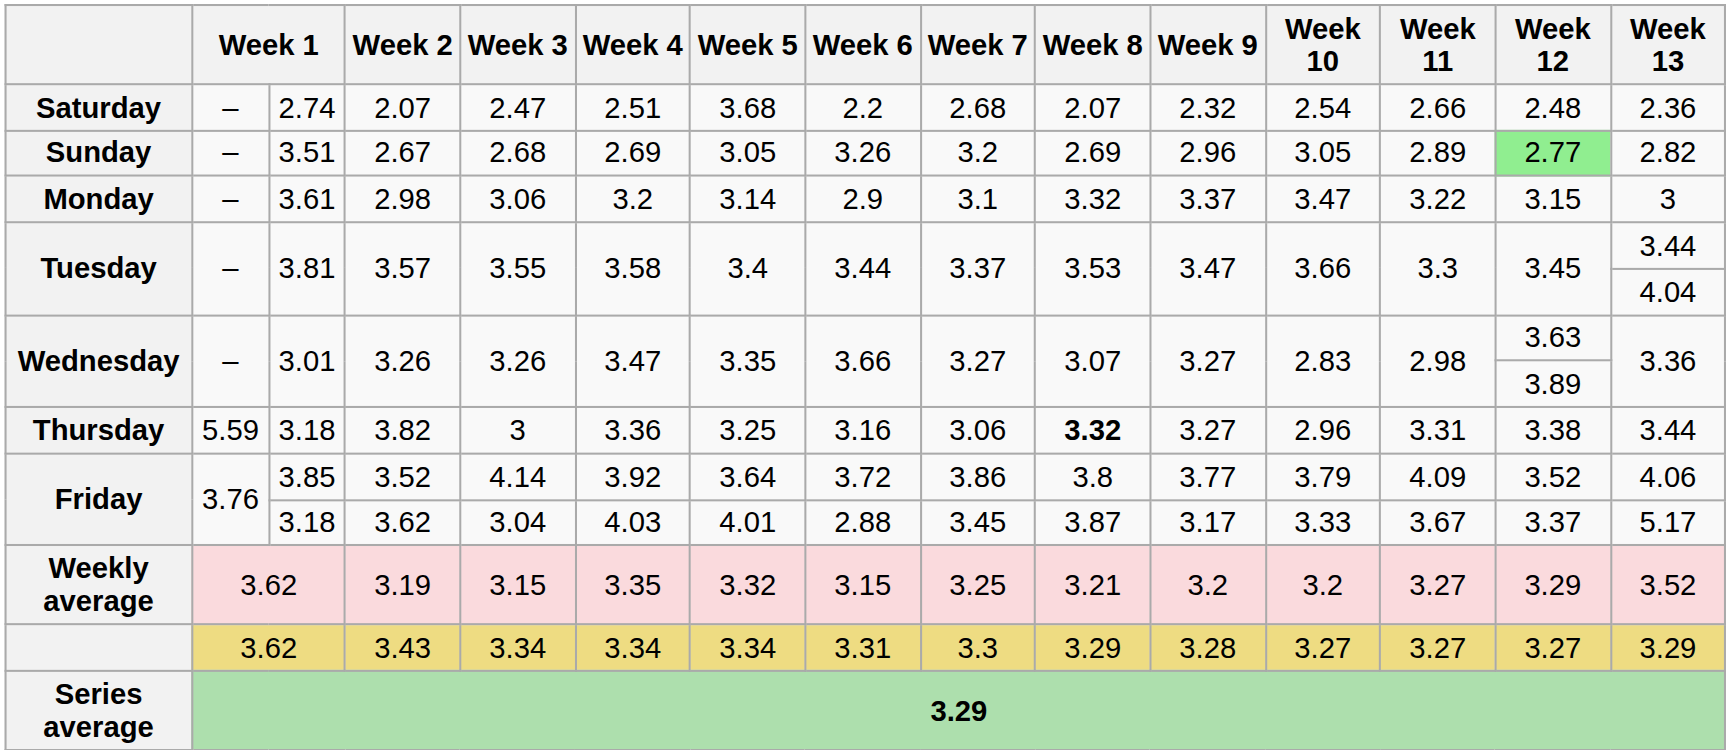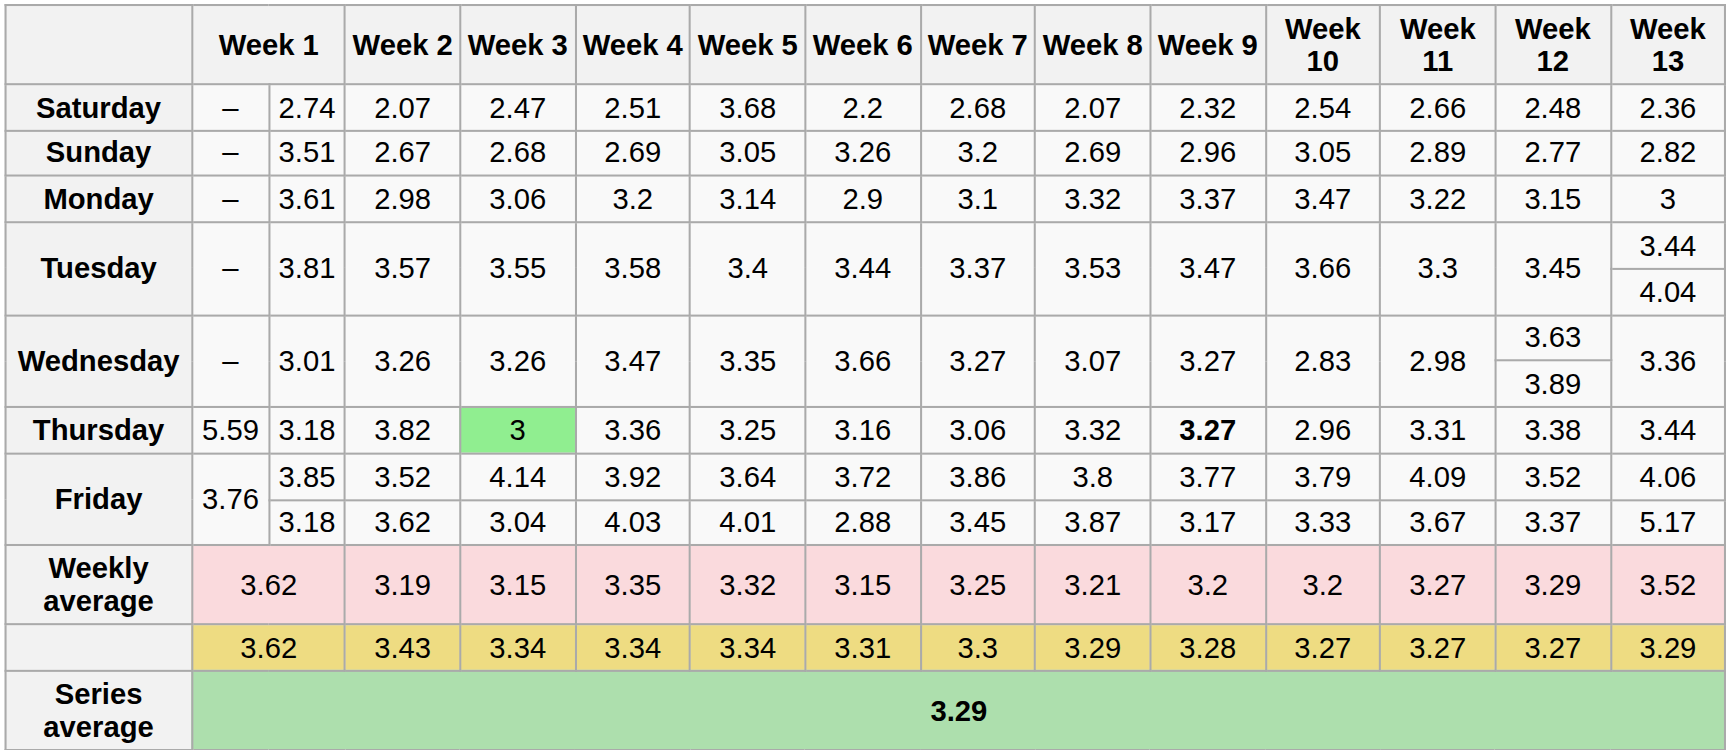(1553, 153) lightgreen background -> (1553, 153) no background
(518, 430) no background -> (518, 430) lightgreen background
(1093, 430) bold -> (1093, 430) normal
(1208, 430) normal -> (1208, 430) bold
